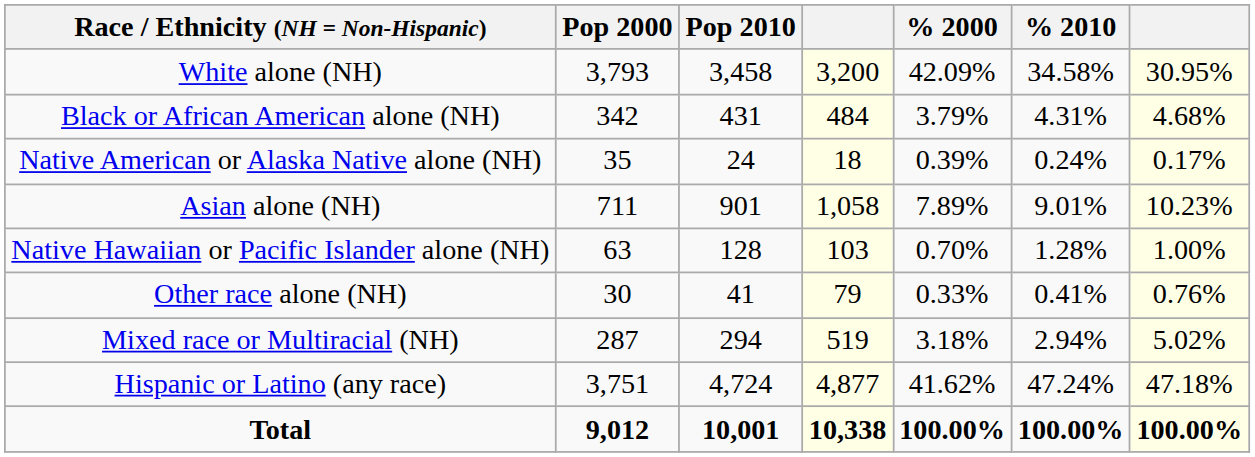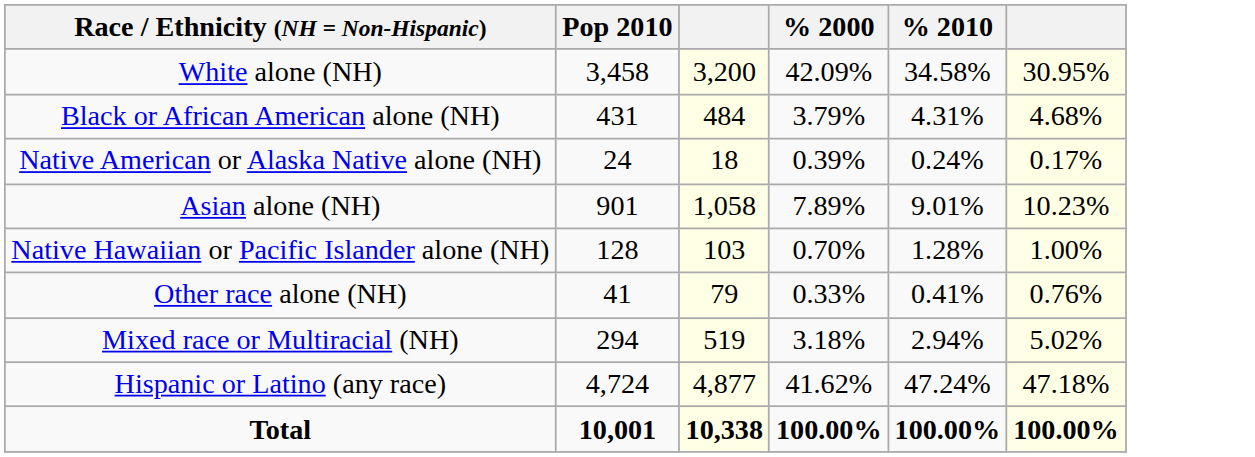- column: (617, 26)
